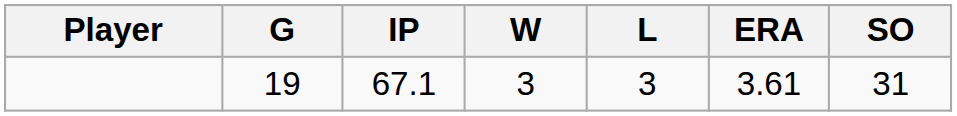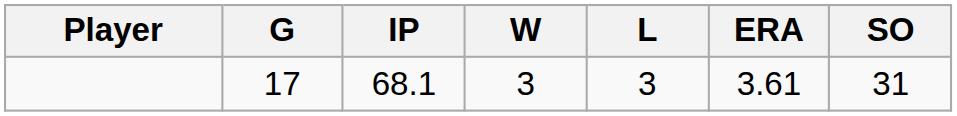(282, 83) 19 -> (282, 83) 17
(404, 83) 67.1 -> (404, 83) 68.1
